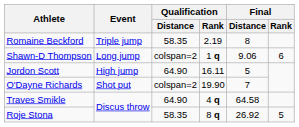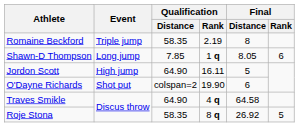(175, 56) colspan=2 -> (175, 56) 7.85
(247, 56) 9.06 -> (247, 56) 8.05
(247, 85) 7 -> (247, 85) 6
